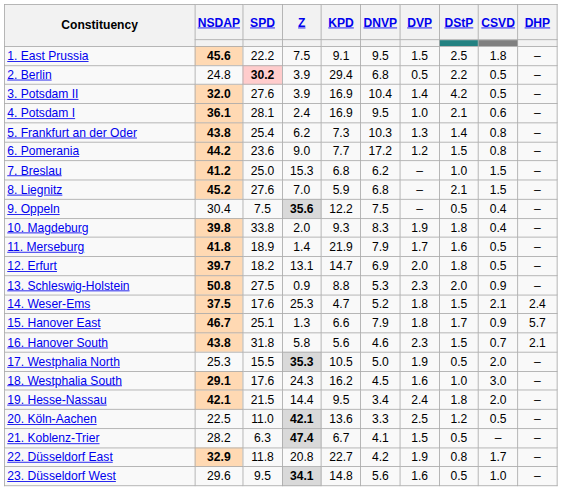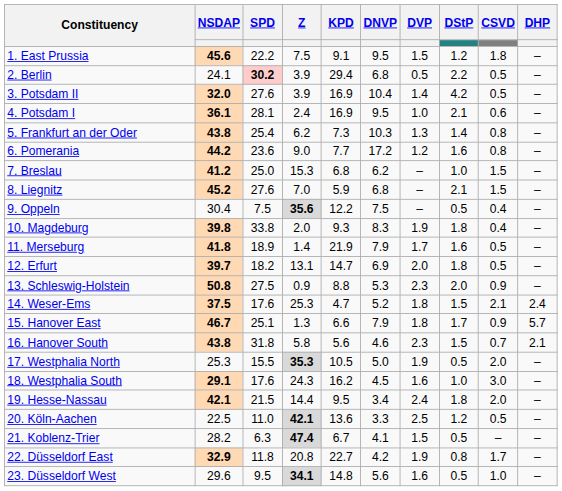(459, 56) 2.5 -> (459, 56) 1.2
(219, 75) 24.8 -> (219, 75) 24.1
(459, 152) 1.5 -> (459, 152) 1.6
